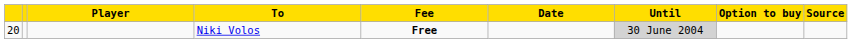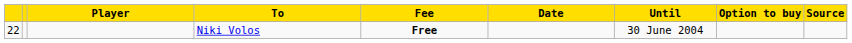(13, 30) 20 -> (13, 30) 22
(665, 30) lightgrey background -> (665, 30) no background
